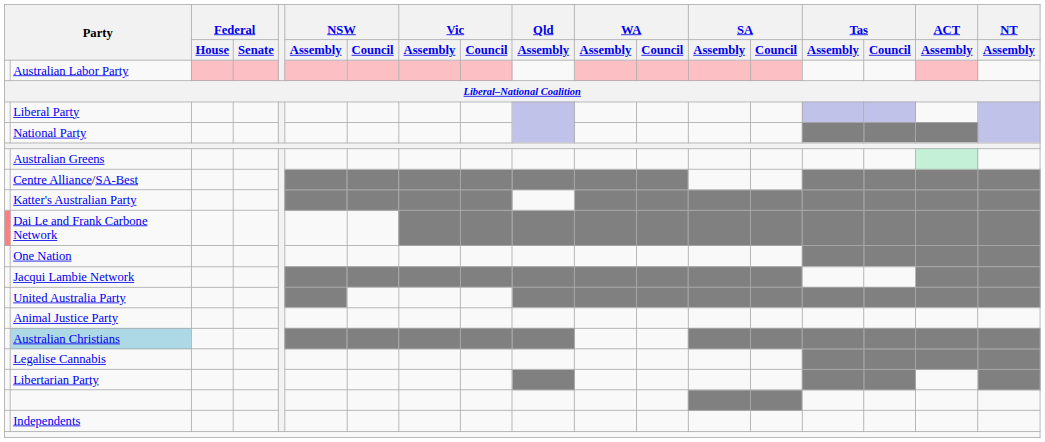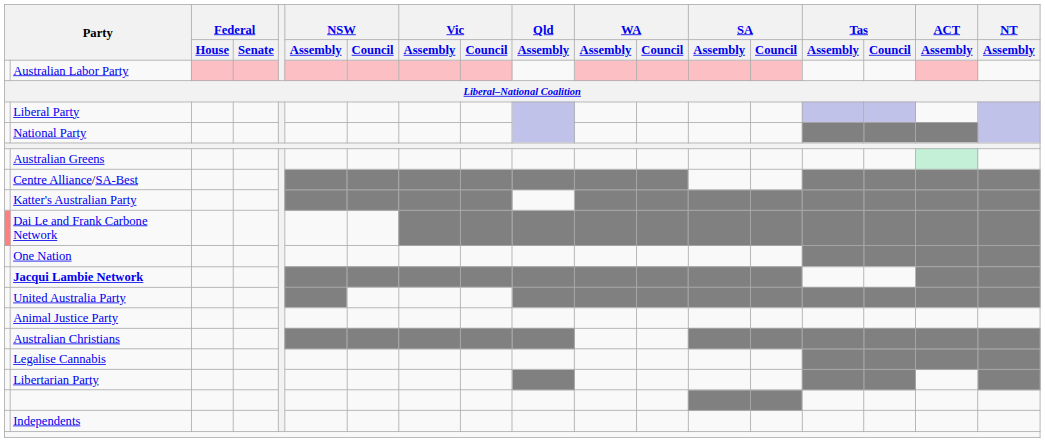(74, 277) normal -> (78, 277) bold
(67, 338) lightblue background -> (67, 338) no background
